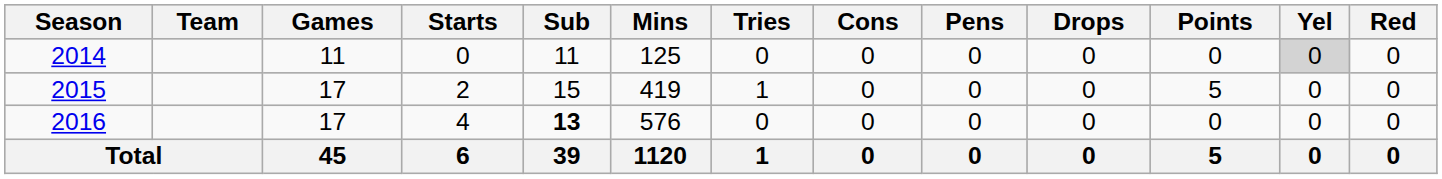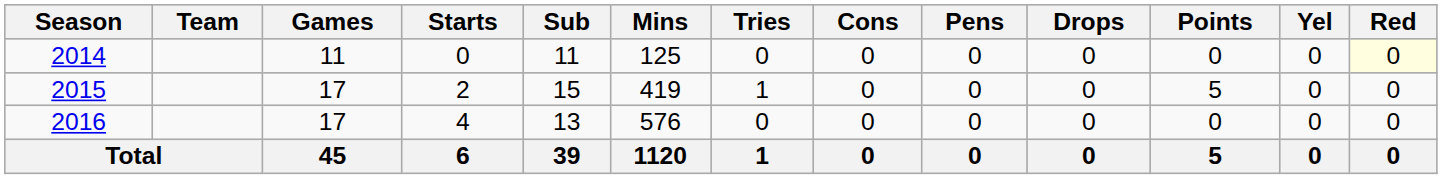(1315, 55) lightgrey background -> (1315, 55) no background
(1393, 55) no background -> (1393, 55) lightyellow background
(567, 122) bold -> (567, 122) normal
